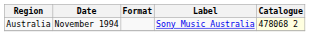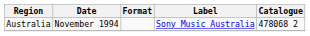(278, 24) lightyellow background -> (278, 24) no background
